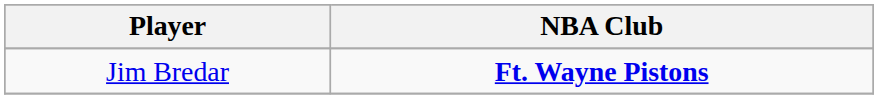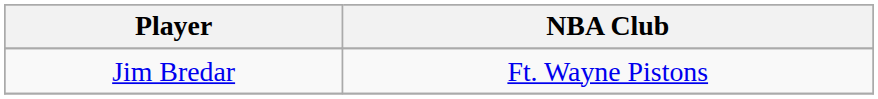(602, 70) bold -> (608, 70) normal
